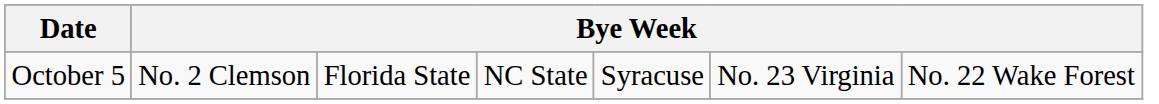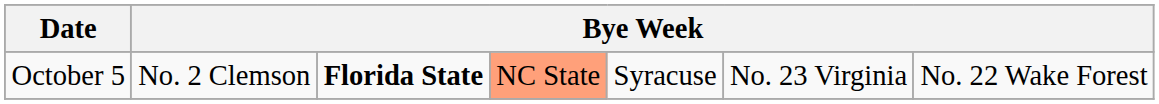(397, 75) normal -> (403, 75) bold
(536, 75) no background -> (548, 75) lightsalmon background
